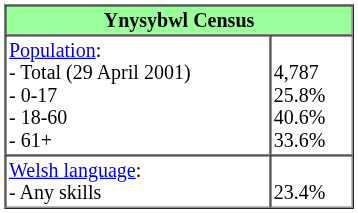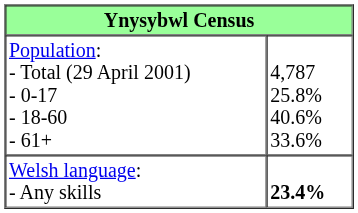(299, 192) normal -> (298, 192) bold
